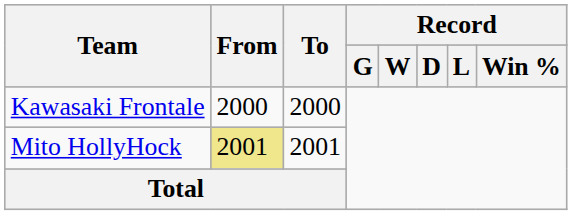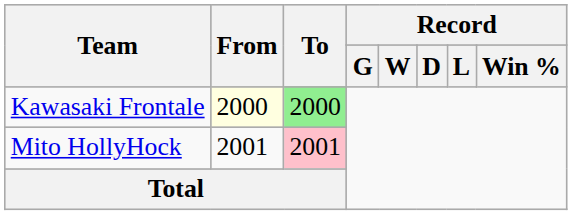(242, 106) no background -> (242, 106) lightyellow background
(315, 106) no background -> (315, 106) lightgreen background
(242, 147) khaki background -> (242, 147) no background
(315, 147) no background -> (315, 147) pink background
